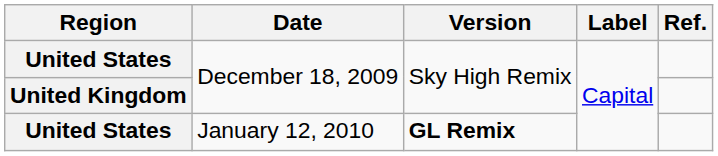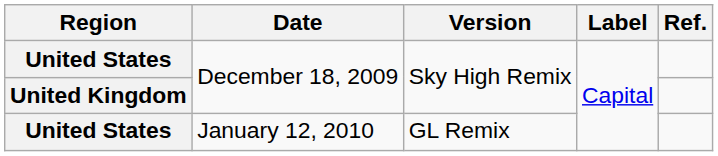(462, 131) bold -> (459, 131) normal
